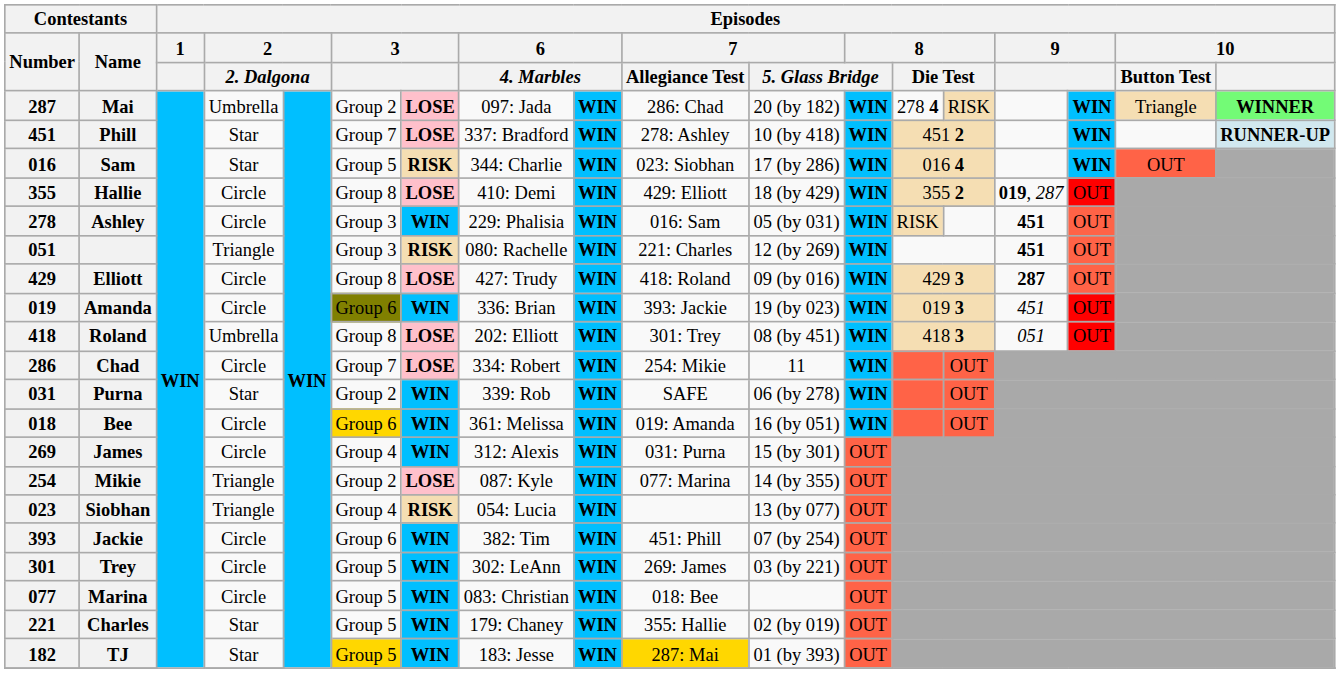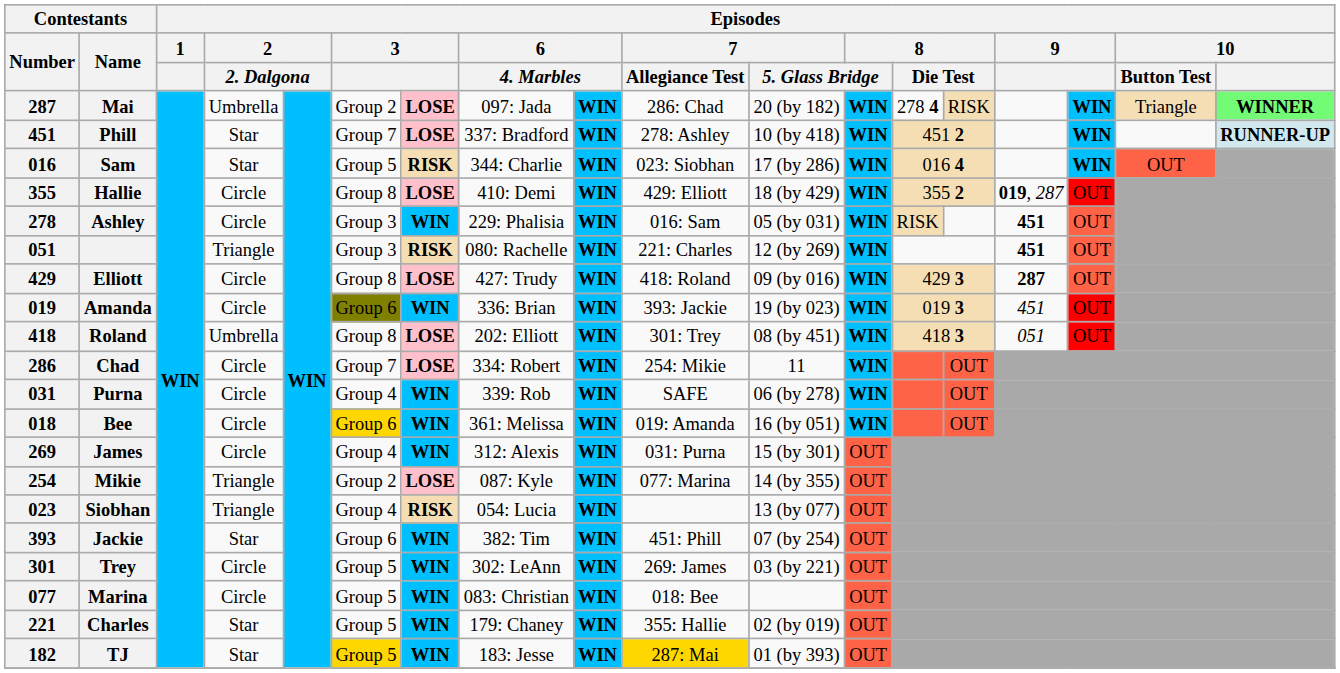(244, 394) Star -> (244, 394) Circle
(366, 394) Group 2 -> (366, 394) Group 4
(244, 538) Circle -> (244, 538) Star
